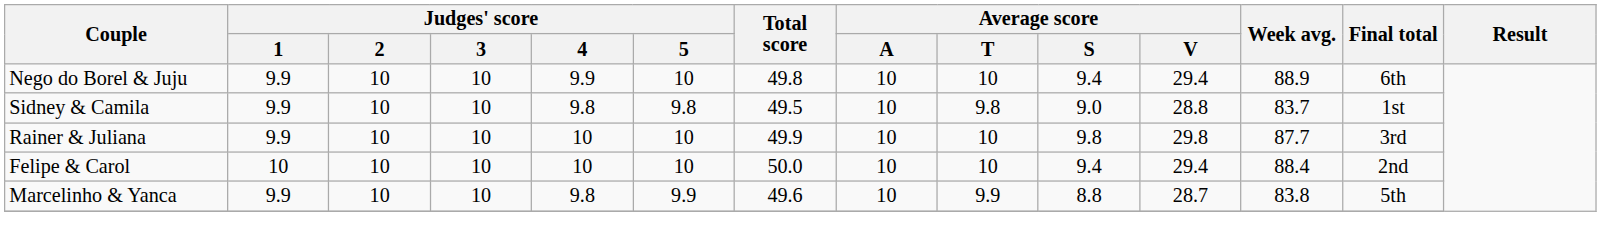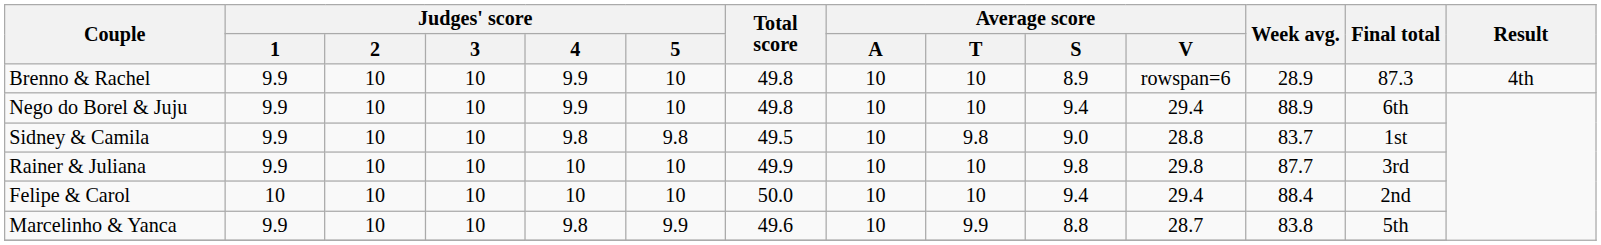+ row: (80, 78)
